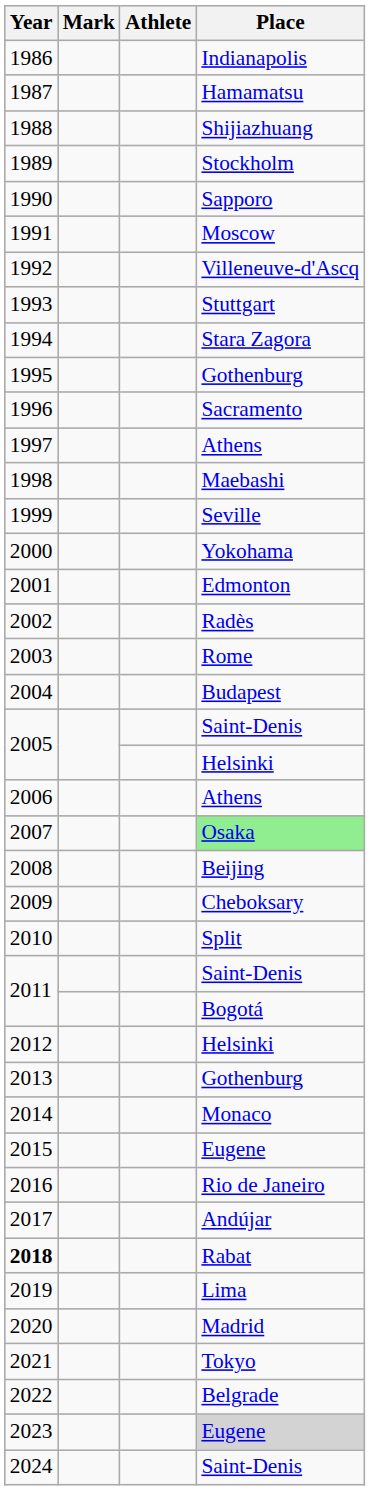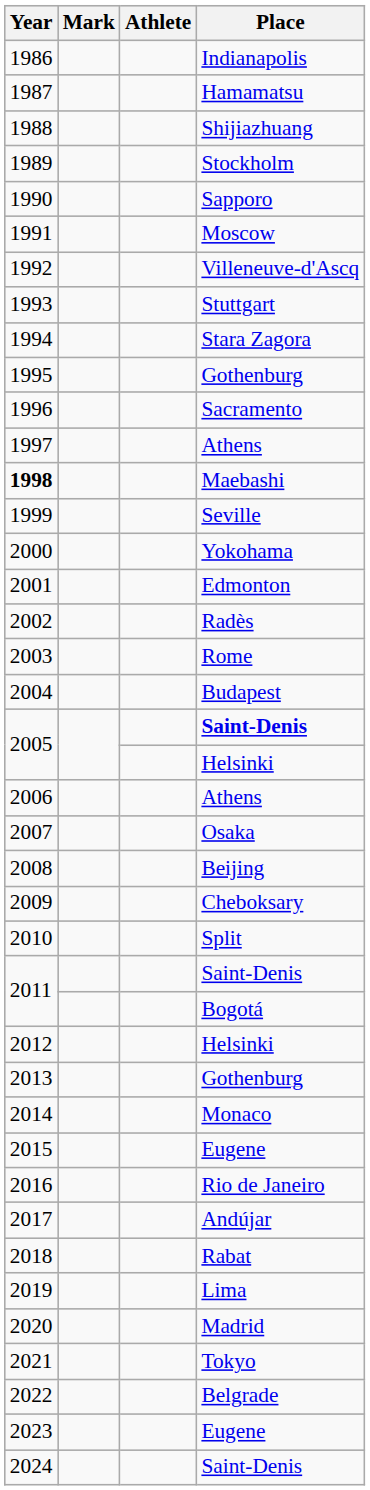(31, 480) normal -> (31, 480) bold
(252, 726) normal -> (254, 726) bold
(228, 832) lightgreen background -> (228, 832) no background
(31, 1255) bold -> (31, 1255) normal
(233, 1431) lightgrey background -> (233, 1431) no background
